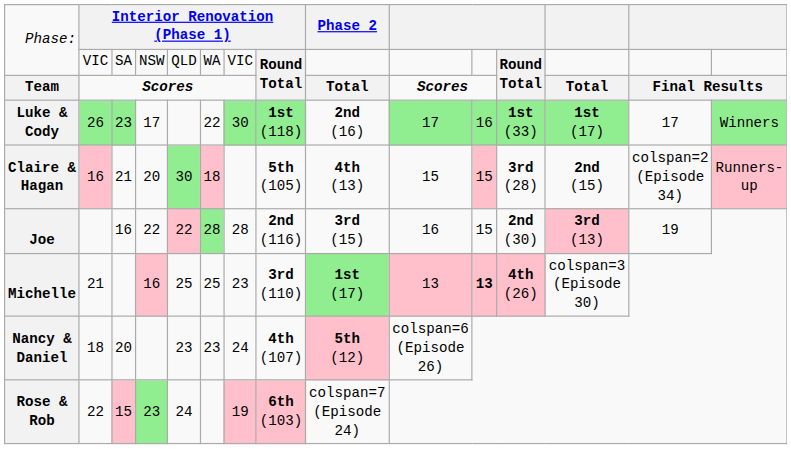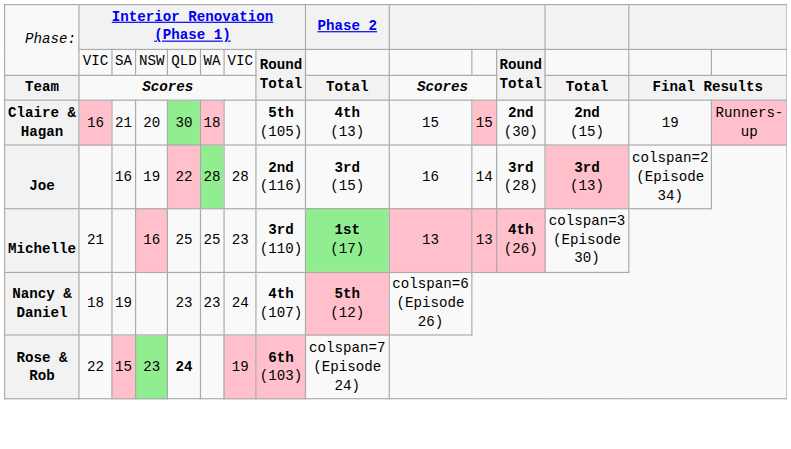- row: (42, 123)
(521, 177) 3rd (28) -> (521, 123) 2nd (30)
(670, 177) colspan=2 (Episode 34) -> (670, 123) 19
(152, 231) 22 -> (152, 177) 19
(484, 231) 15 -> (484, 177) 14
(521, 231) 2nd (30) -> (521, 177) 3rd (28)
(670, 231) 19 -> (670, 177) colspan=2 (Episode 34)
(484, 285) bold -> (484, 240) normal
(124, 348) 20 -> (124, 304) 19
(184, 412) normal -> (184, 367) bold
